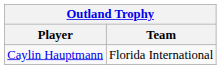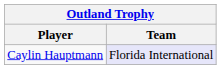(161, 54) no background -> (161, 54) lavender background
